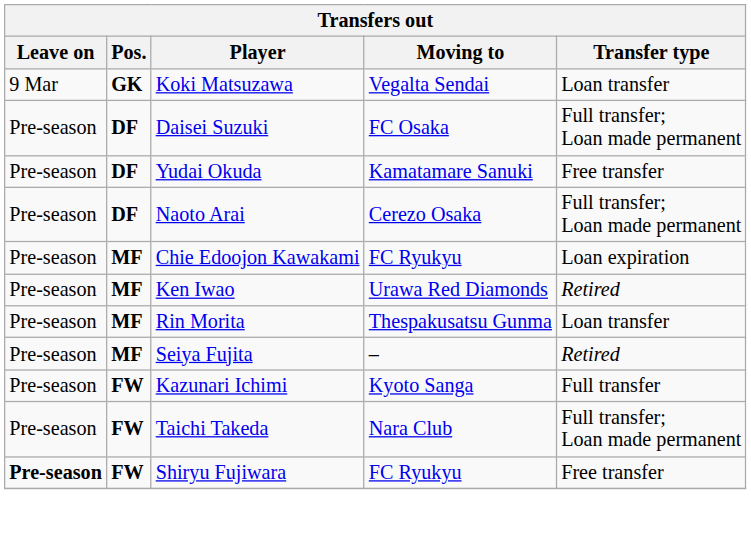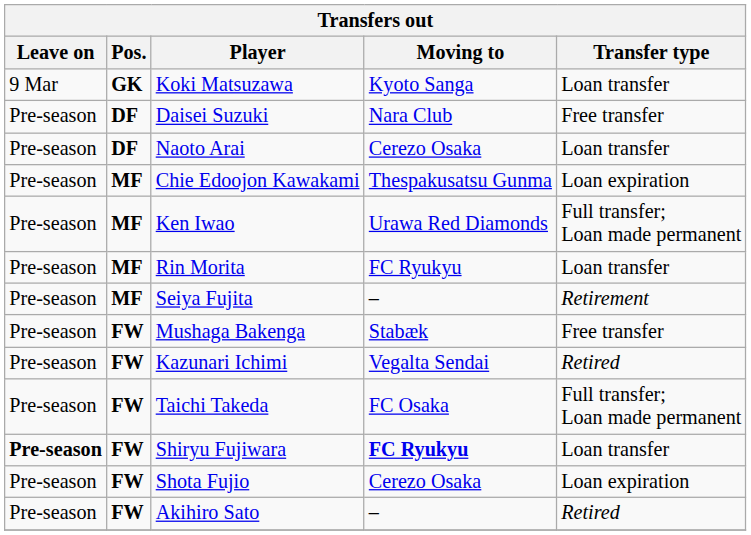(429, 84) Vegalta Sendai -> (421, 84) Kyoto Sanga
(409, 127) FC Osaka -> (411, 116) Nara Club
(651, 127) Full transfer; Loan made permanent -> (612, 116) Free transfer
- row: (209, 171)
(651, 214) Full transfer; Loan made permanent -> (615, 148) Loan transfer
(415, 257) FC Ryukyu -> (460, 180) Thespakusatsu Gunma
(590, 289) Retired -> (651, 223) Full transfer; Loan made permanent
(460, 321) Thespakusatsu Gunma -> (415, 266) FC Ryukyu
(590, 353) Retired -> (605, 298) Retirement
+ row: (230, 330)
(421, 385) Kyoto Sanga -> (429, 362) Vegalta Sendai
(611, 385) Full transfer -> (590, 362) Retired
(411, 428) Nara Club -> (409, 406) FC Osaka
(415, 472) normal -> (419, 449) bold
(612, 472) Free transfer -> (615, 449) Loan transfer
+ row: (202, 481)
+ row: (208, 513)
